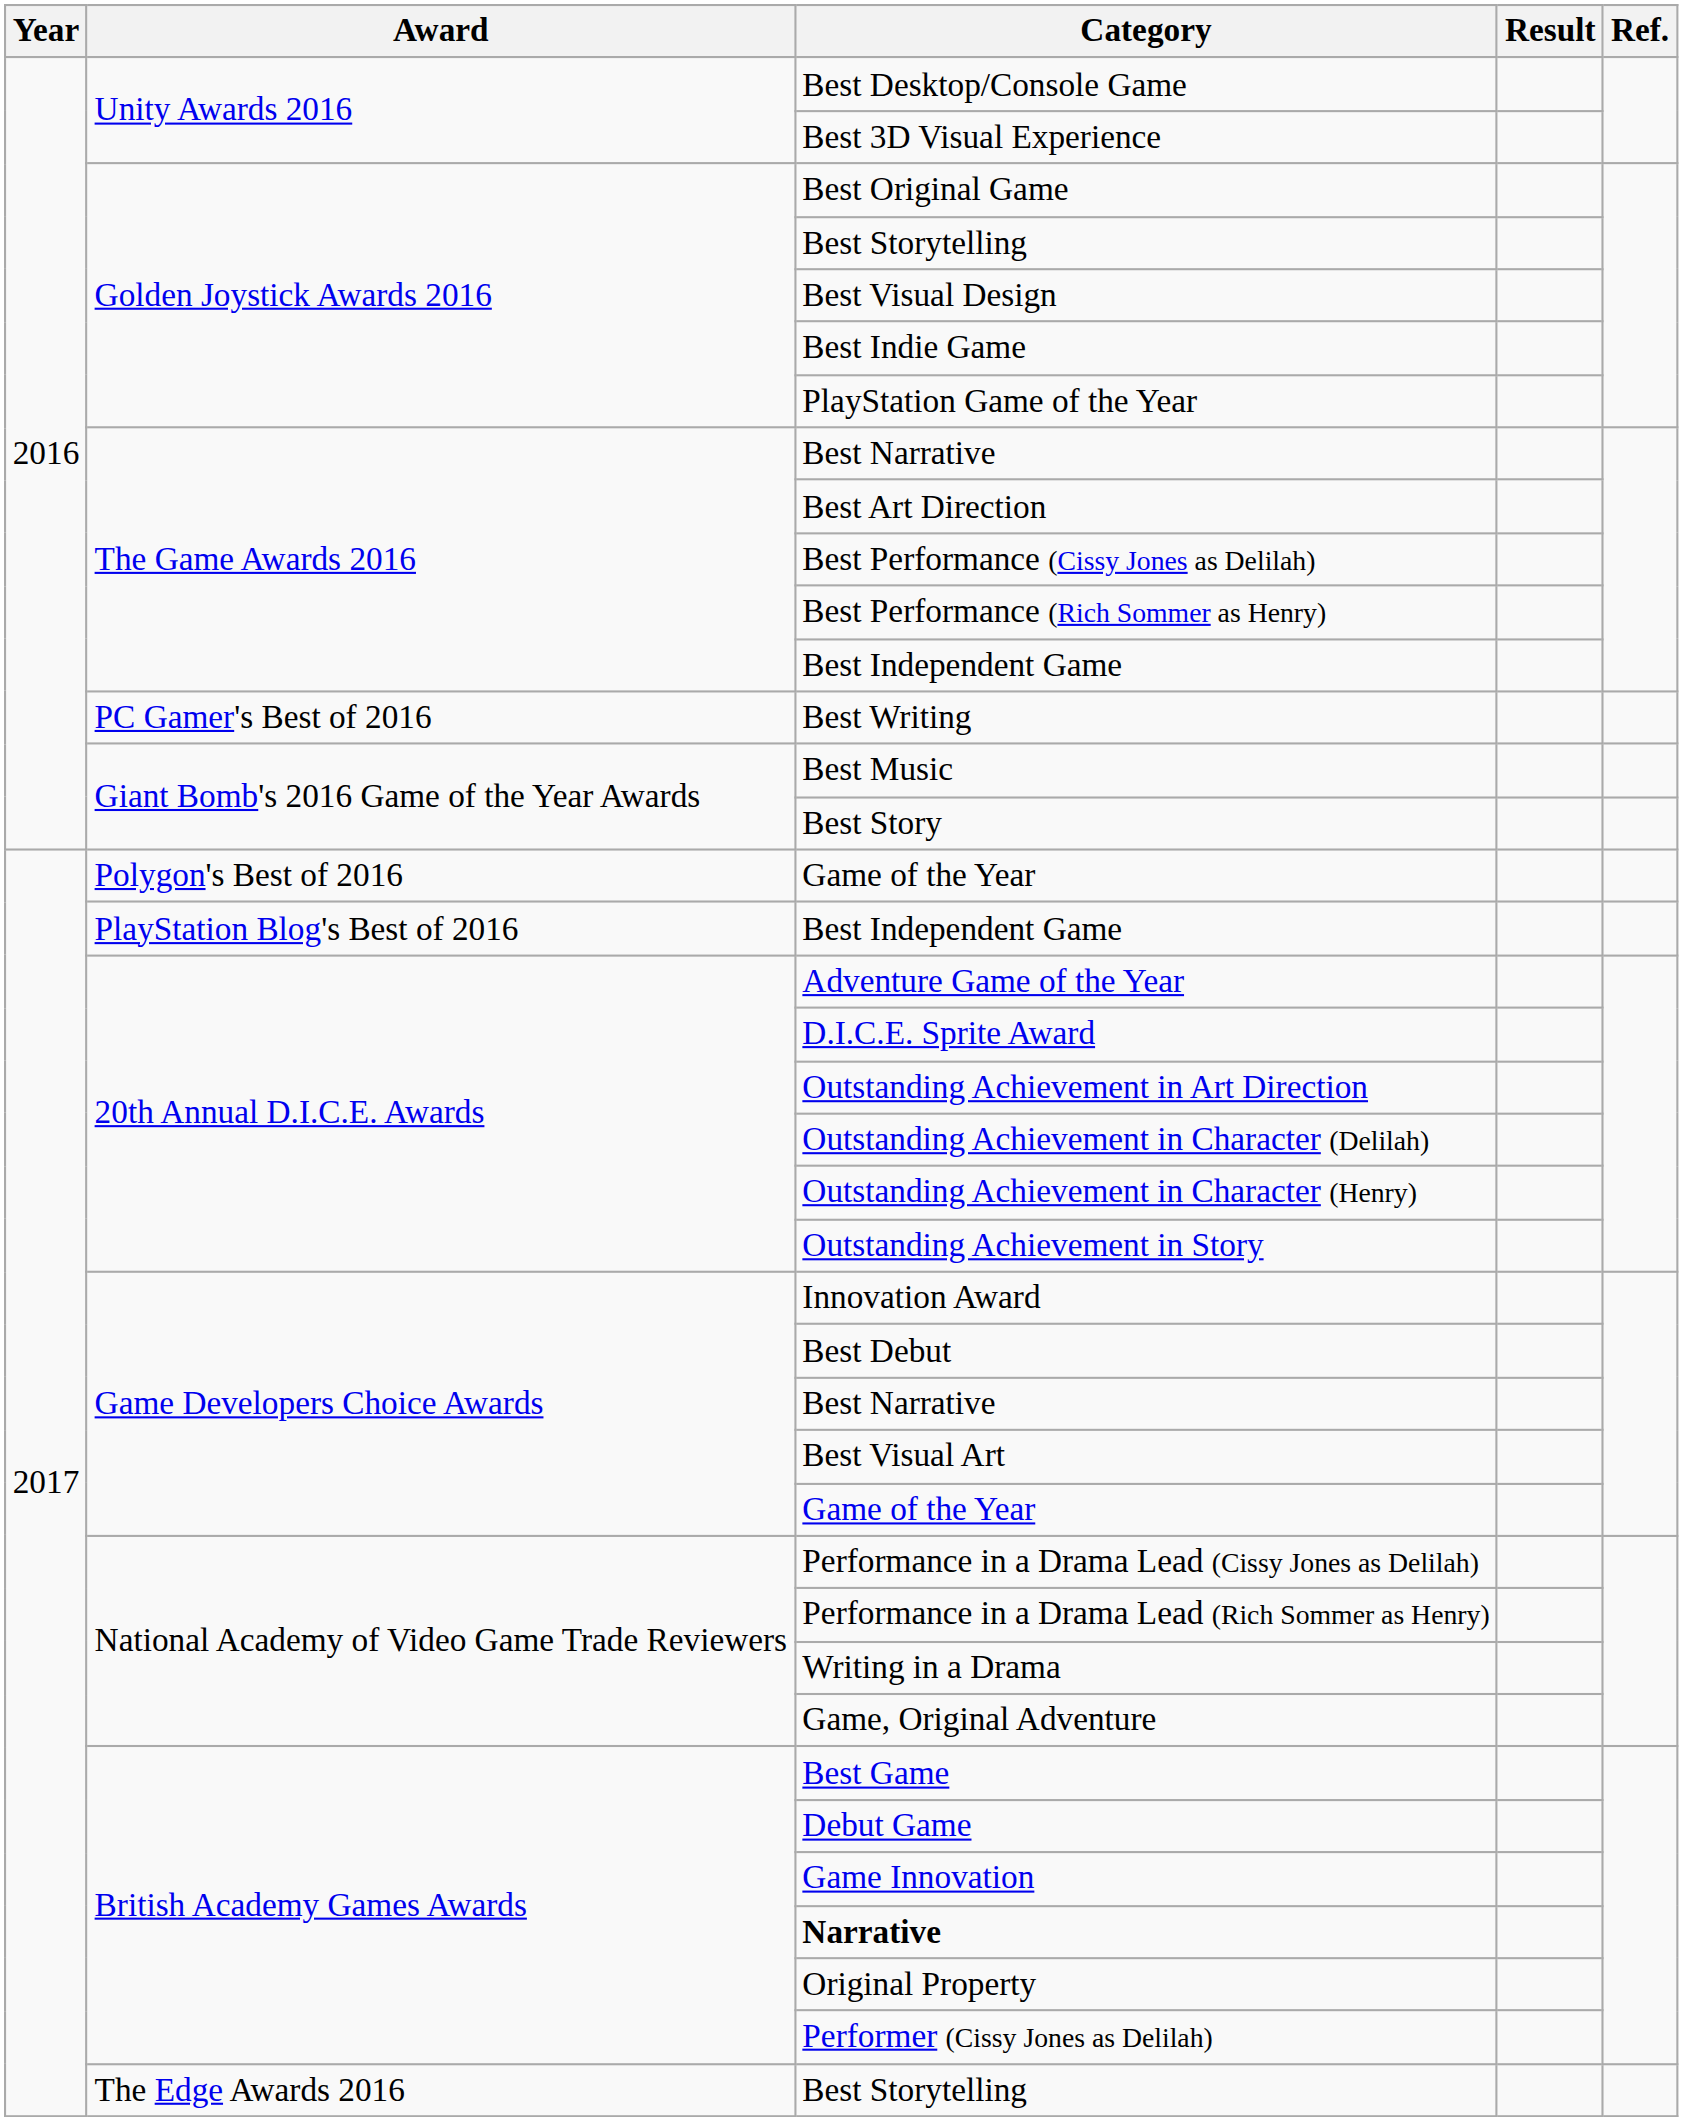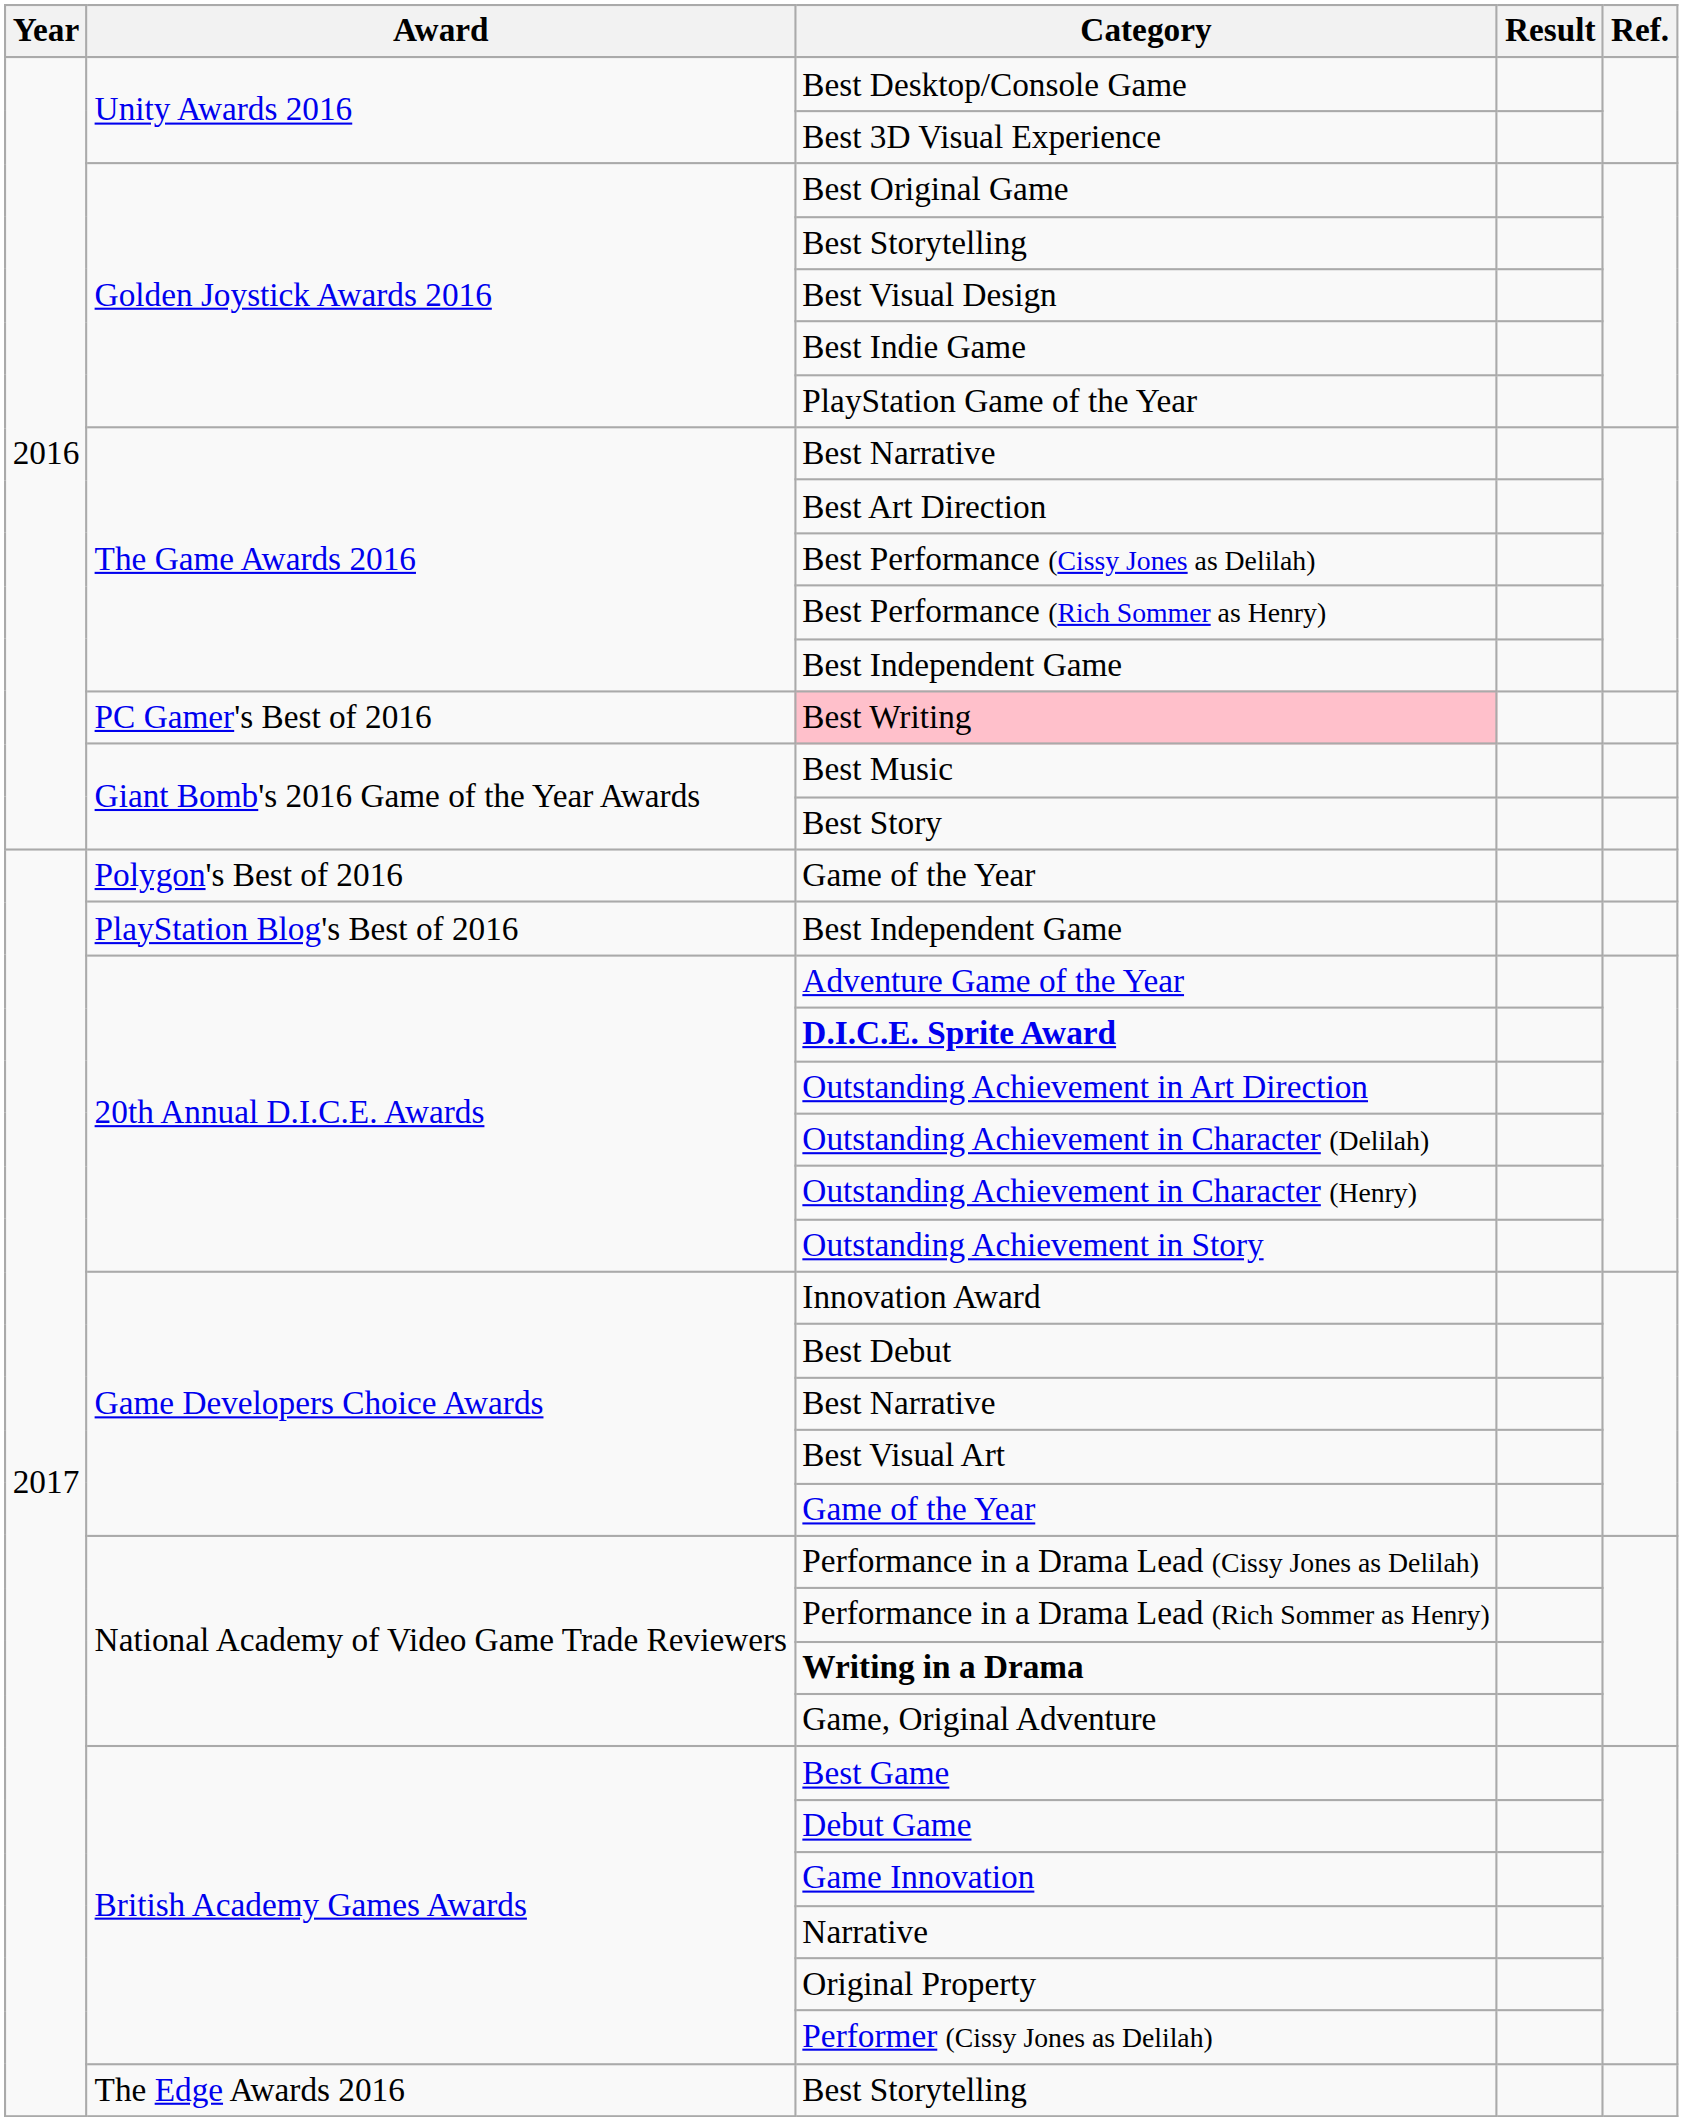(887, 717) no background -> (887, 717) pink background
(949, 1033) normal -> (959, 1033) bold
(932, 1667) normal -> (943, 1667) bold
(872, 1930) bold -> (865, 1930) normal
